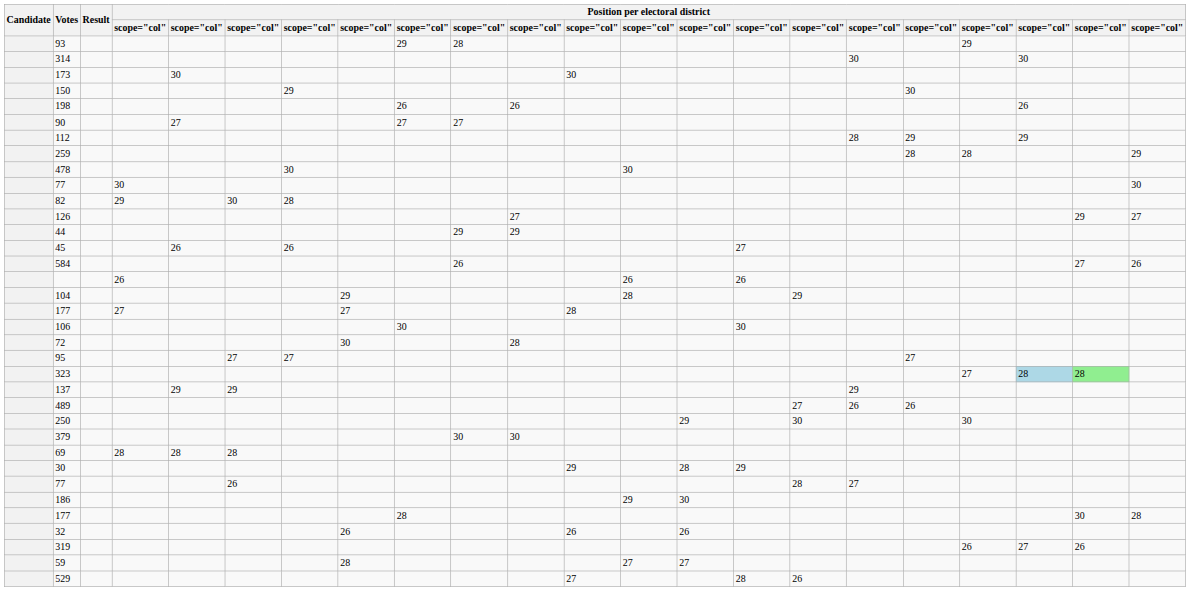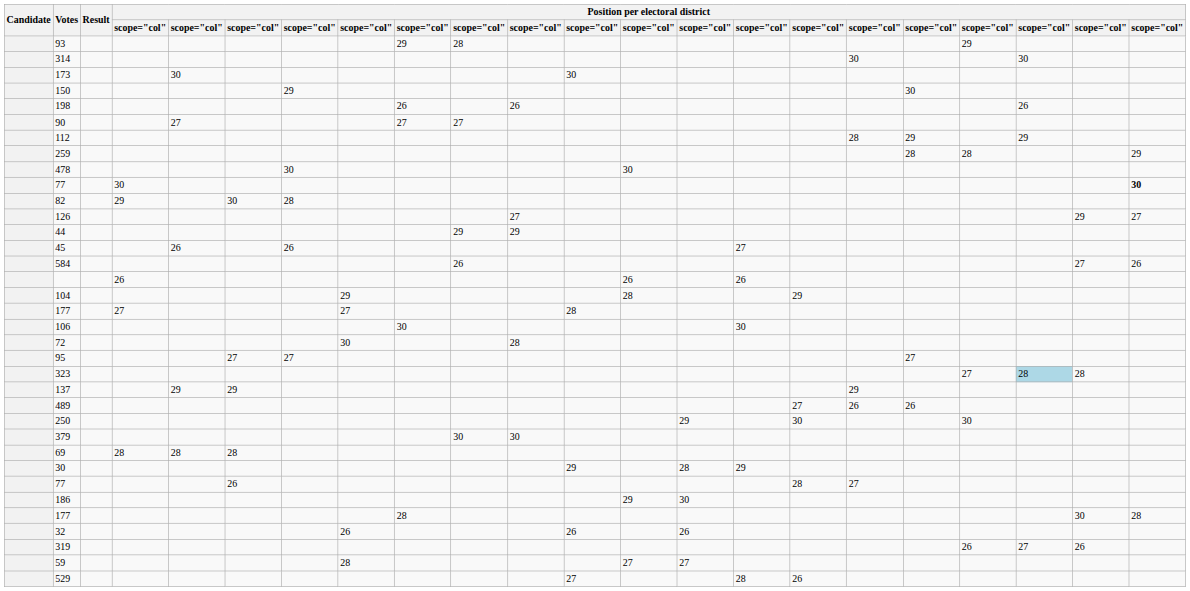(1136, 185) normal -> (1136, 185) bold
(1080, 374) lightgreen background -> (1080, 374) no background
